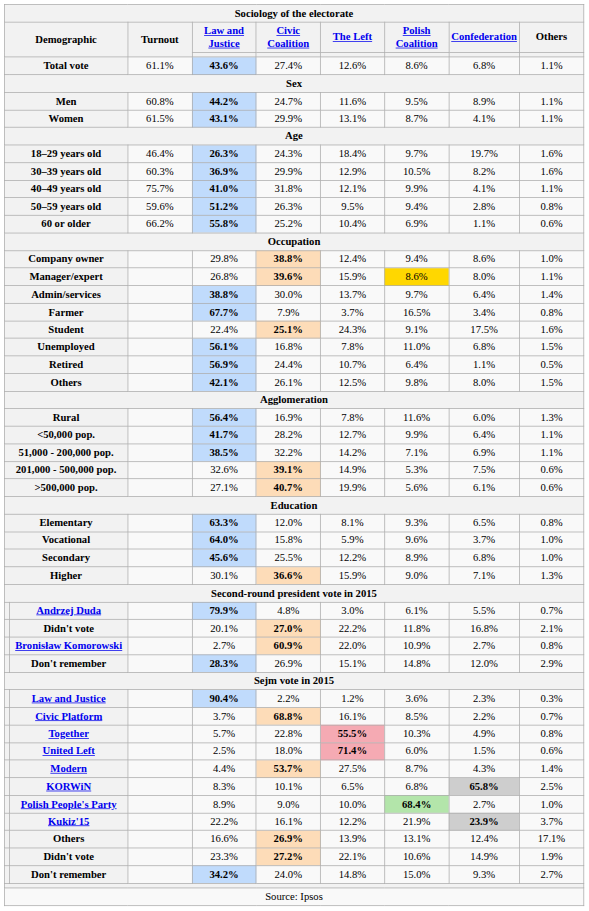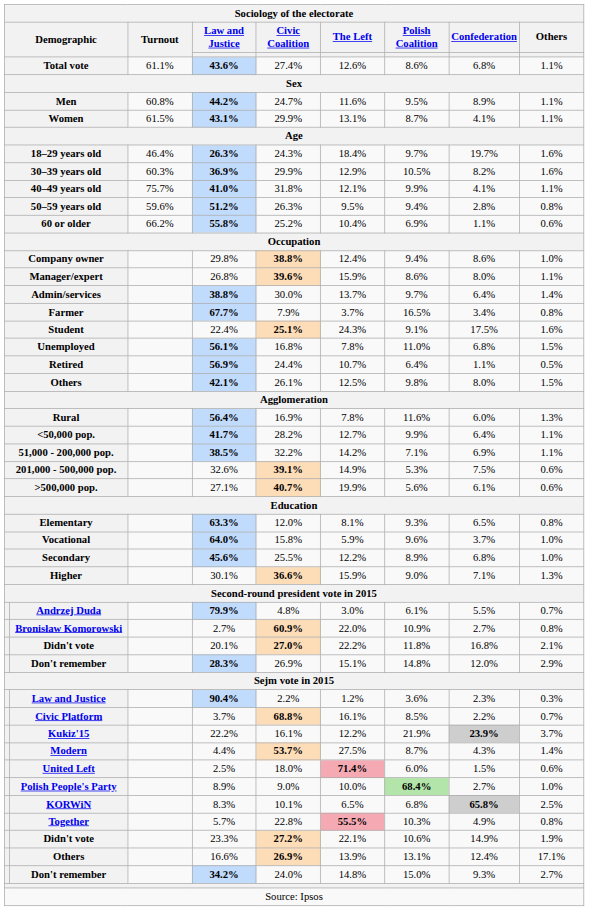(417, 277) gold background -> (417, 277) no background
rows swapped: (69, 646) <-> (69, 628)
rows swapped: (69, 822) <-> (69, 734)
rows swapped: (69, 769) <-> (69, 751)
rows swapped: (69, 804) <-> (69, 786)
rows swapped: (69, 839) <-> (69, 857)
